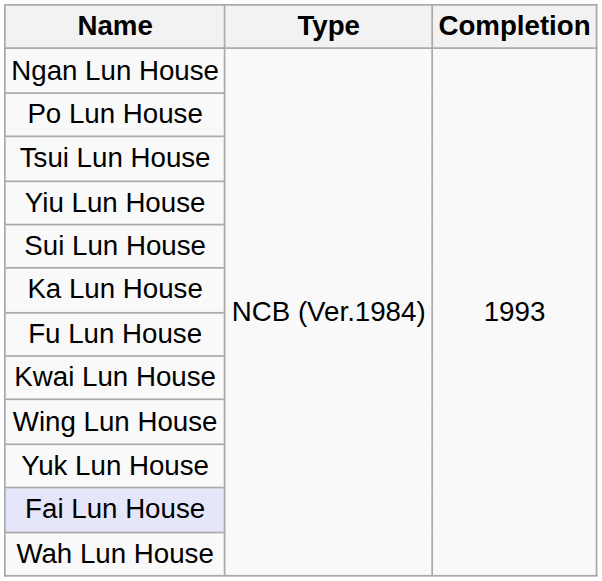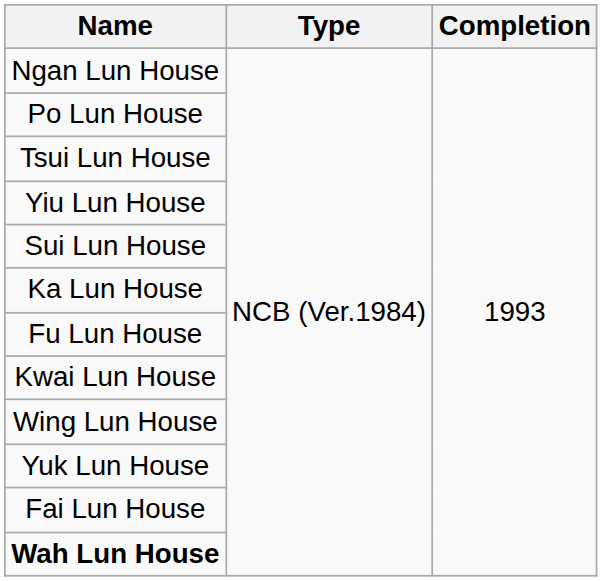(115, 509) lavender background -> (115, 509) no background
(115, 553) normal -> (115, 553) bold
